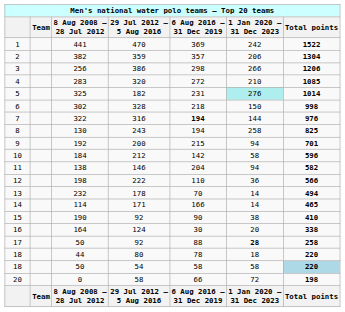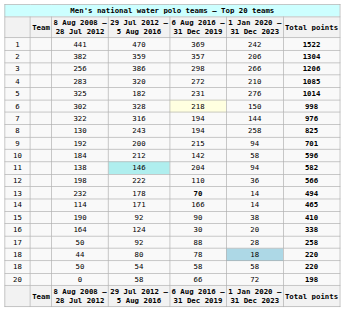(255, 93) paleturquoise background -> (255, 93) no background
(198, 106) no background -> (198, 106) lightyellow background
(198, 118) bold -> (198, 118) normal
(139, 168) no background -> (139, 168) paleturquoise background
(198, 192) normal -> (198, 192) bold
(255, 242) bold -> (255, 242) normal
(255, 254) no background -> (255, 254) lightblue background
(312, 267) lightblue background -> (312, 267) no background
